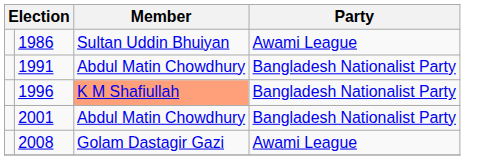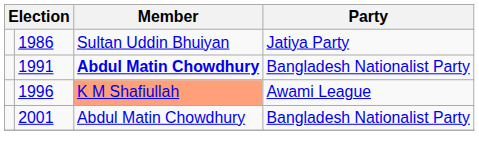(305, 42) Awami League -> (308, 42) Jatiya Party
(161, 67) normal -> (168, 67) bold
(354, 92) Bangladesh Nationalist Party -> (319, 92) Awami League
- row: (36, 142)
